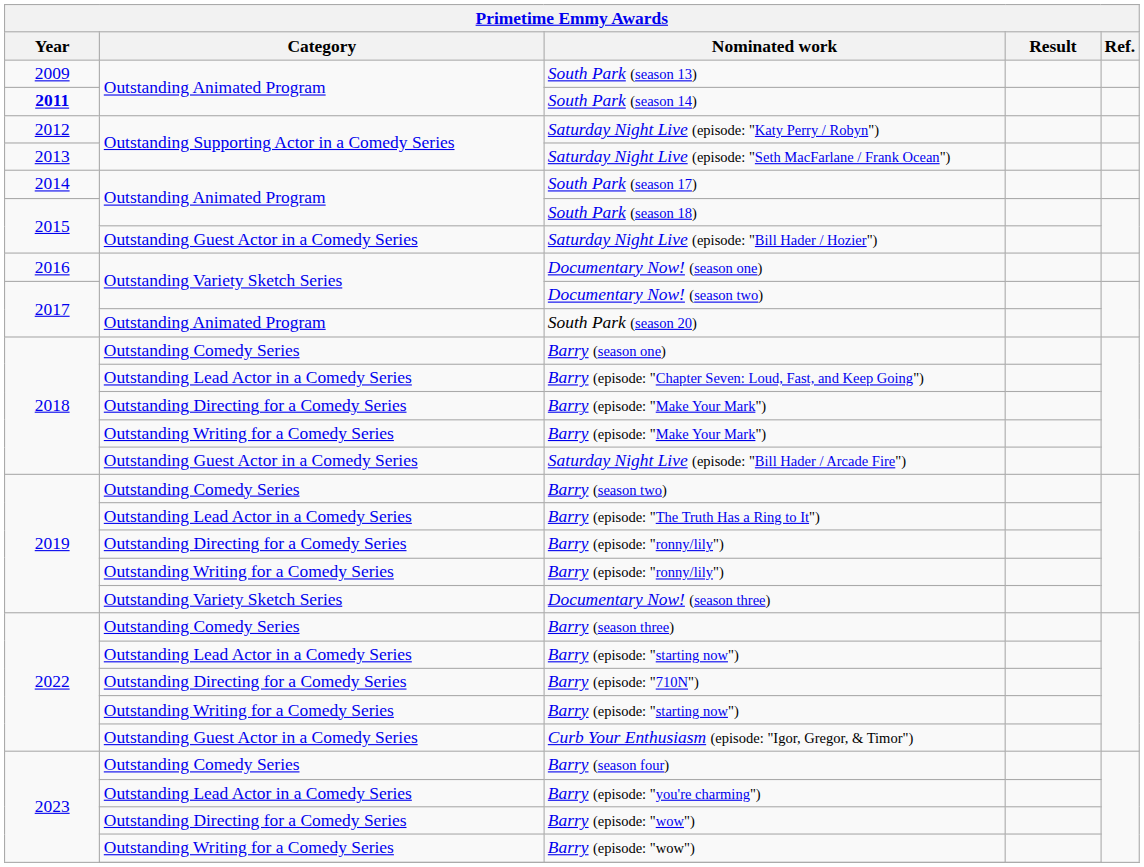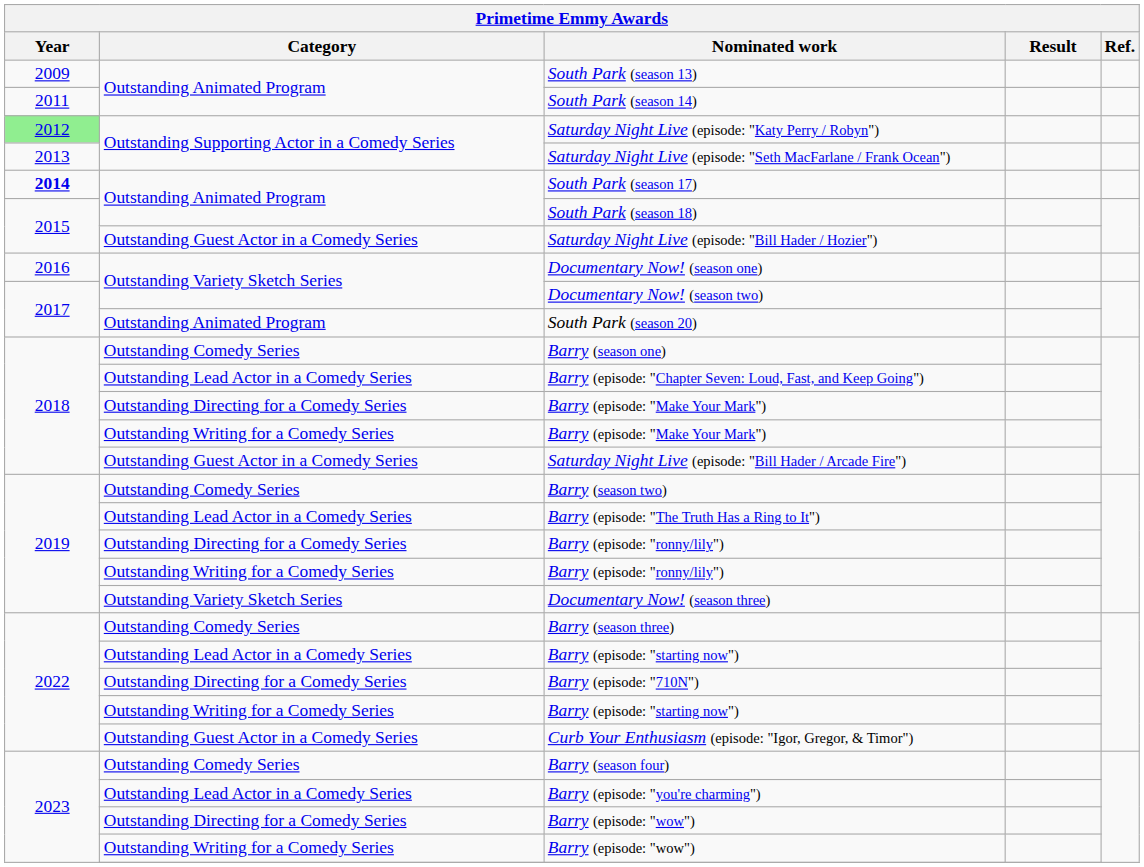(52, 101) bold -> (52, 101) normal
(52, 128) no background -> (52, 128) lightgreen background
(52, 184) normal -> (52, 184) bold
